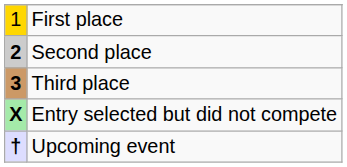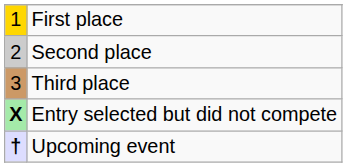(16, 51) bold -> (16, 51) normal
(16, 83) bold -> (16, 83) normal
